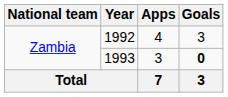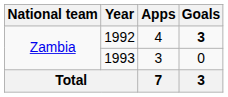(201, 37) normal -> (201, 37) bold
(201, 59) bold -> (201, 59) normal
